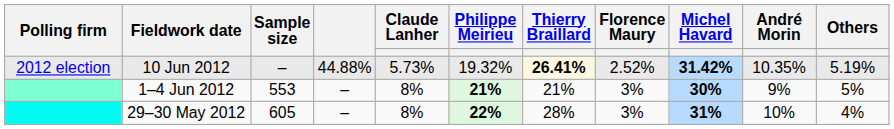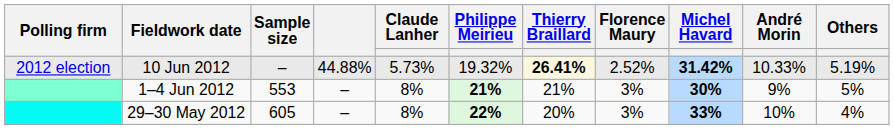(779, 68) 10.35% -> (779, 68) 10.33%
(559, 113) 28% -> (559, 113) 20%
(706, 113) 31% -> (706, 113) 33%
